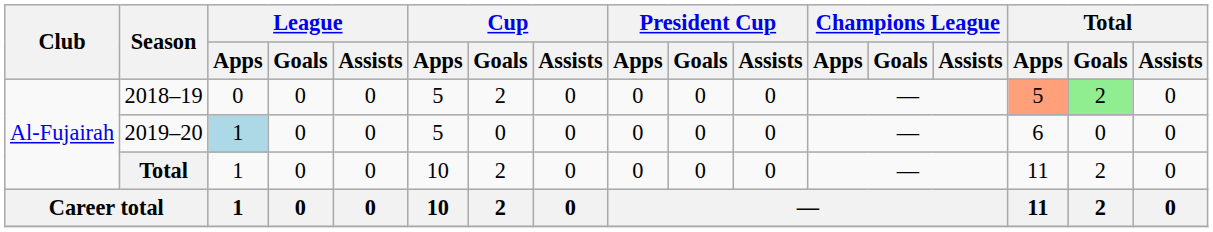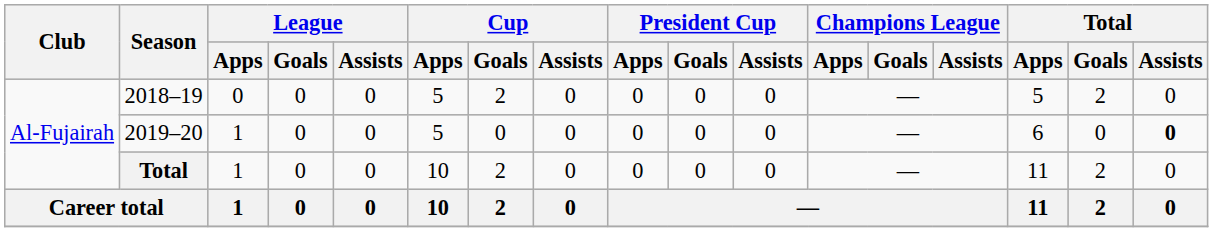(1038, 96) lightsalmon background -> (1038, 96) no background
(1100, 96) lightgreen background -> (1100, 96) no background
(238, 133) lightblue background -> (238, 133) no background
(1170, 133) normal -> (1170, 133) bold
